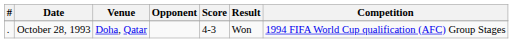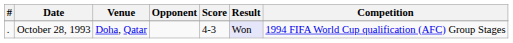(242, 29) no background -> (242, 29) lavender background
